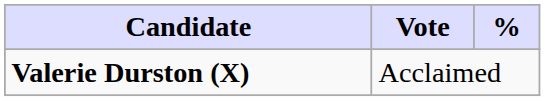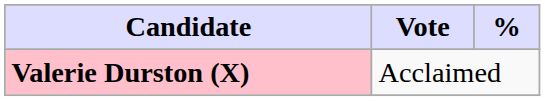(130, 71) no background -> (130, 71) pink background
